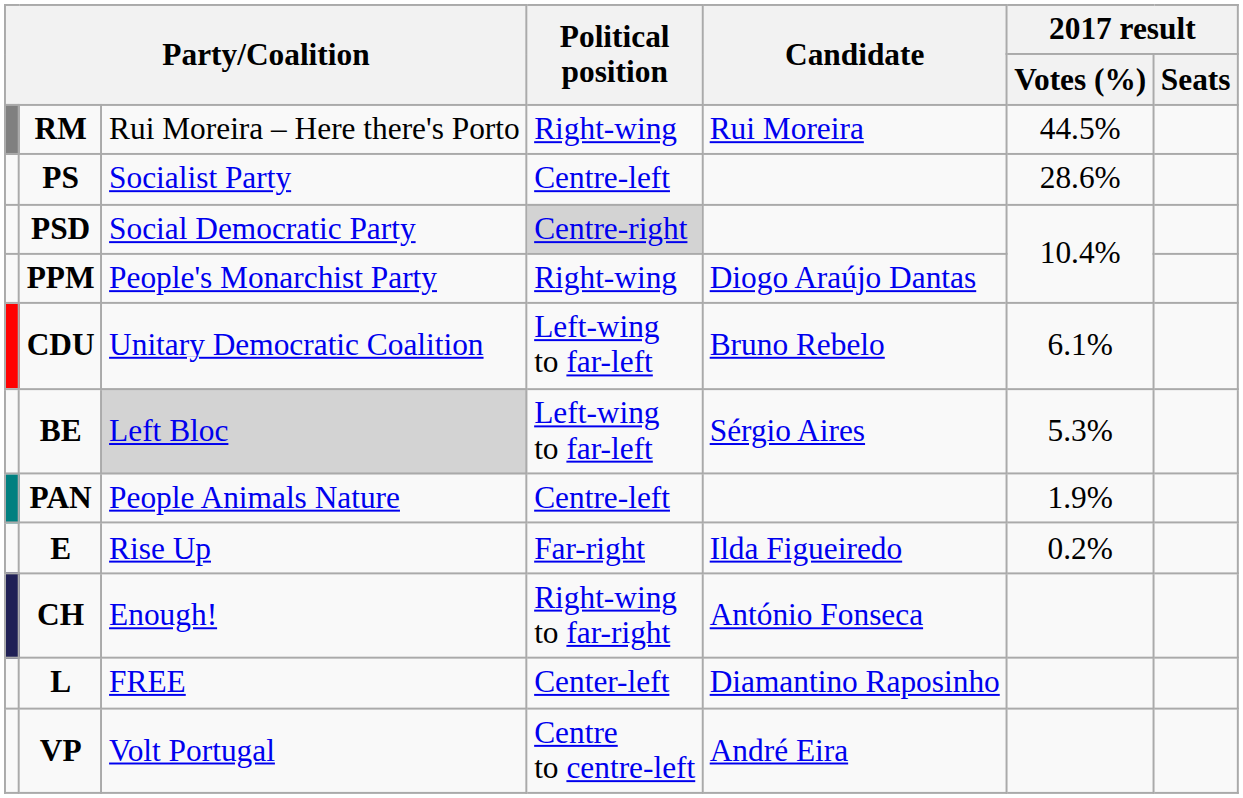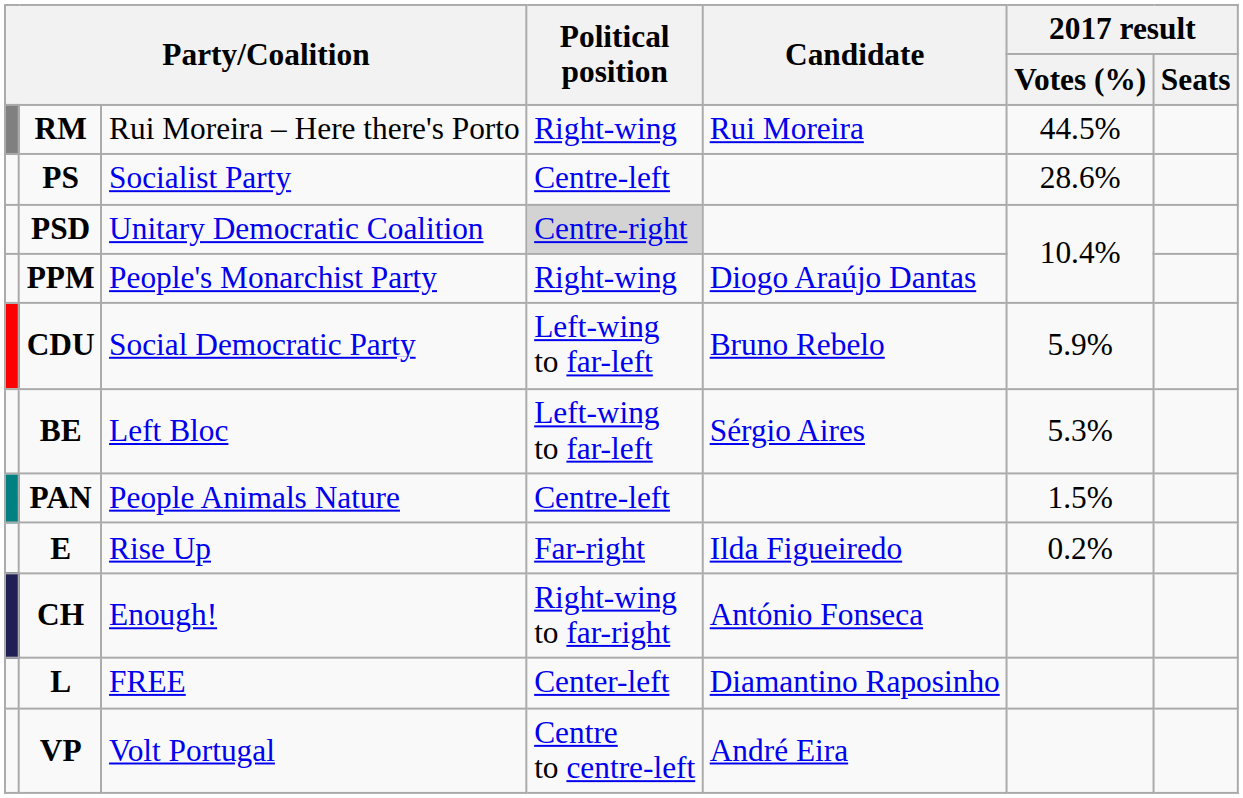(262, 228) Social Democratic Party -> (296, 228) Unitary Democratic Coalition
(296, 345) Unitary Democratic Coalition -> (262, 345) Social Democratic Party
(1080, 345) 6.1% -> (1080, 345) 5.9%
(169, 430) lightgrey background -> (169, 430) no background
(1080, 497) 1.9% -> (1080, 497) 1.5%
